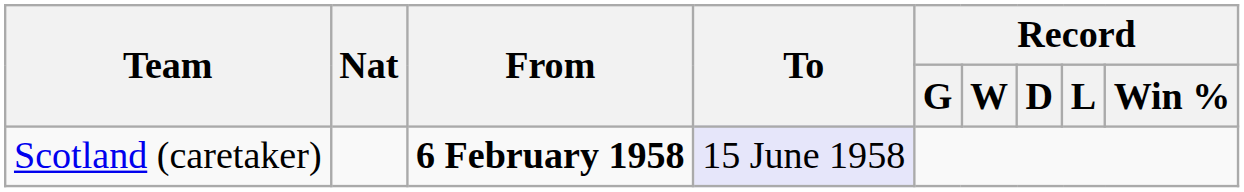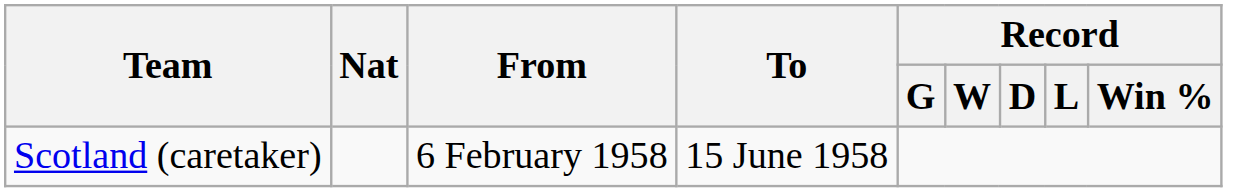(550, 155) bold -> (542, 155) normal
(804, 155) lavender background -> (787, 155) no background
